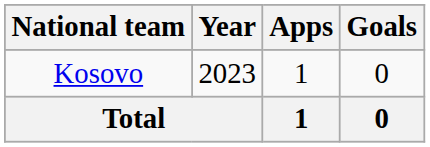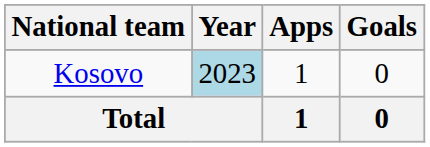(227, 73) no background -> (227, 73) lightblue background
